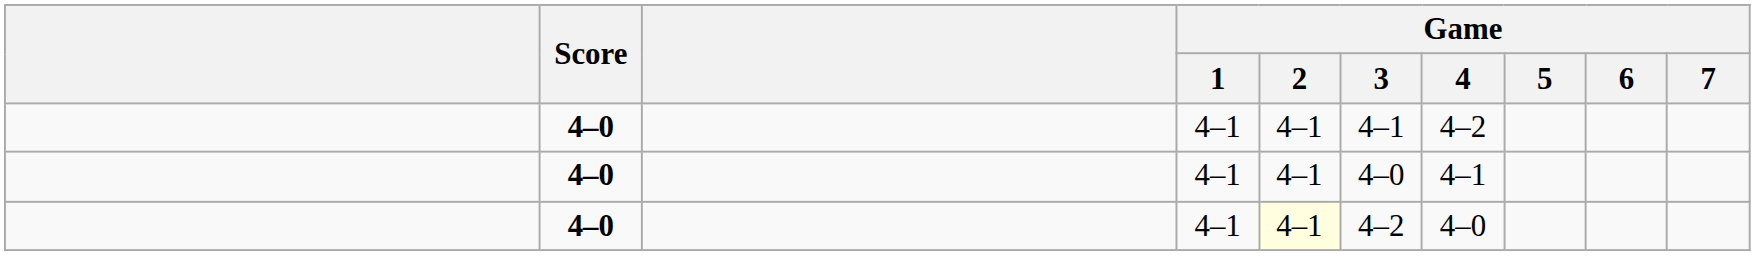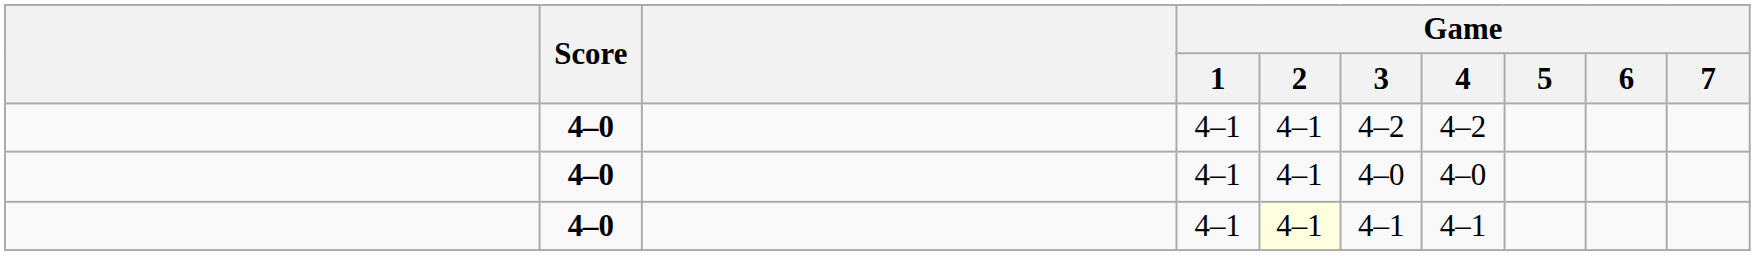(1381, 126) 4–1 -> (1381, 126) 4–2
(1463, 175) 4–1 -> (1463, 175) 4–0
(1381, 224) 4–2 -> (1381, 224) 4–1
(1463, 224) 4–0 -> (1463, 224) 4–1
